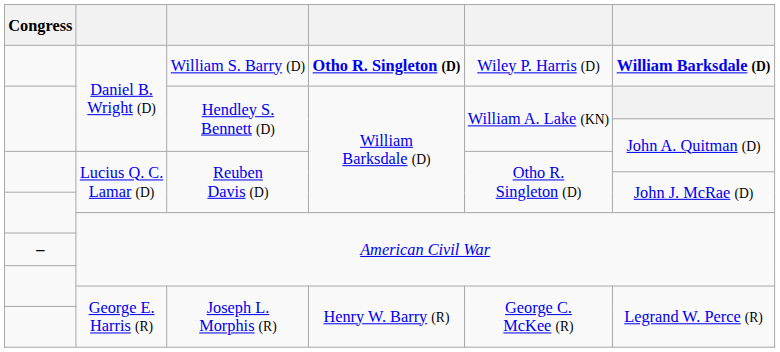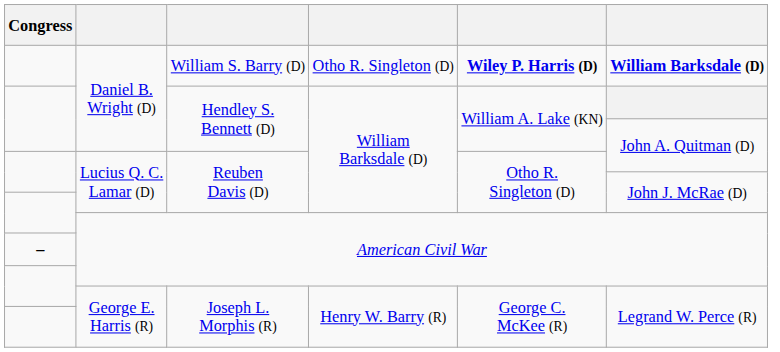(386, 65) bold -> (383, 65) normal
(538, 65) normal -> (532, 65) bold
